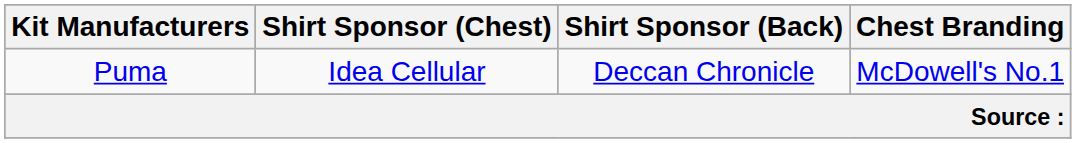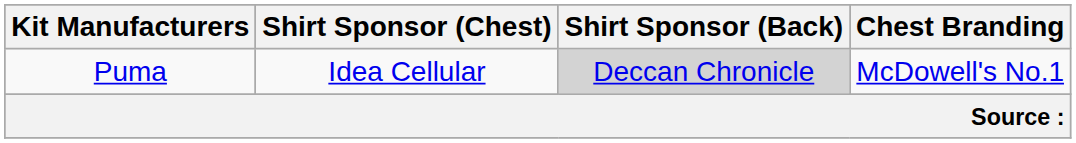(704, 71) no background -> (704, 71) lightgrey background
